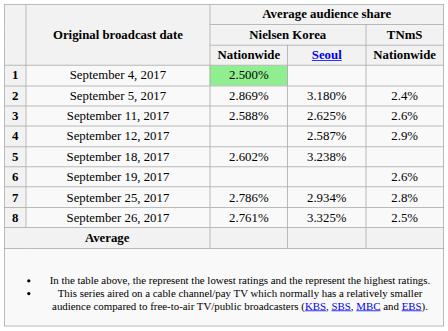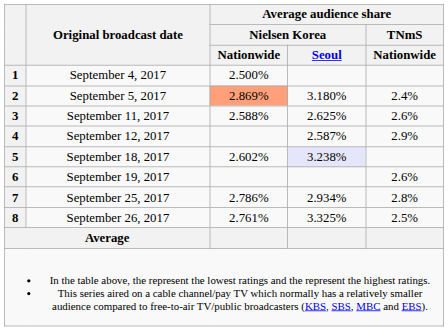(249, 75) lightgreen background -> (249, 75) no background
(249, 95) no background -> (249, 95) lightsalmon background
(327, 156) no background -> (327, 156) lavender background
